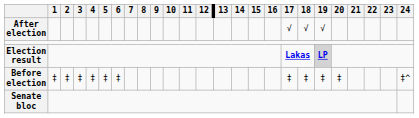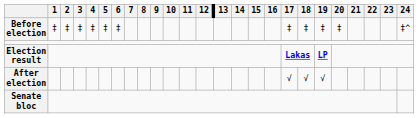rows swapped: (26, 79) <-> (26, 29)
(323, 56) lightgrey background -> (323, 56) no background
